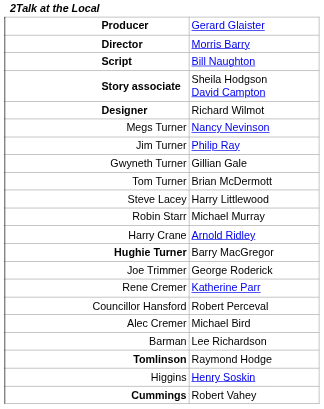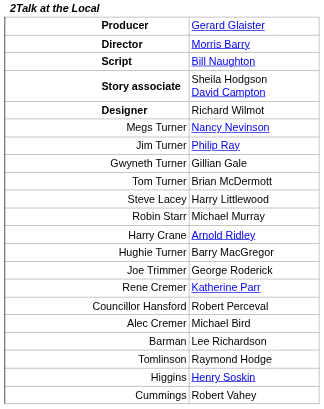(150, 252) bold -> (153, 252) normal
(160, 359) bold -> (162, 359) normal
(159, 395) bold -> (161, 395) normal
